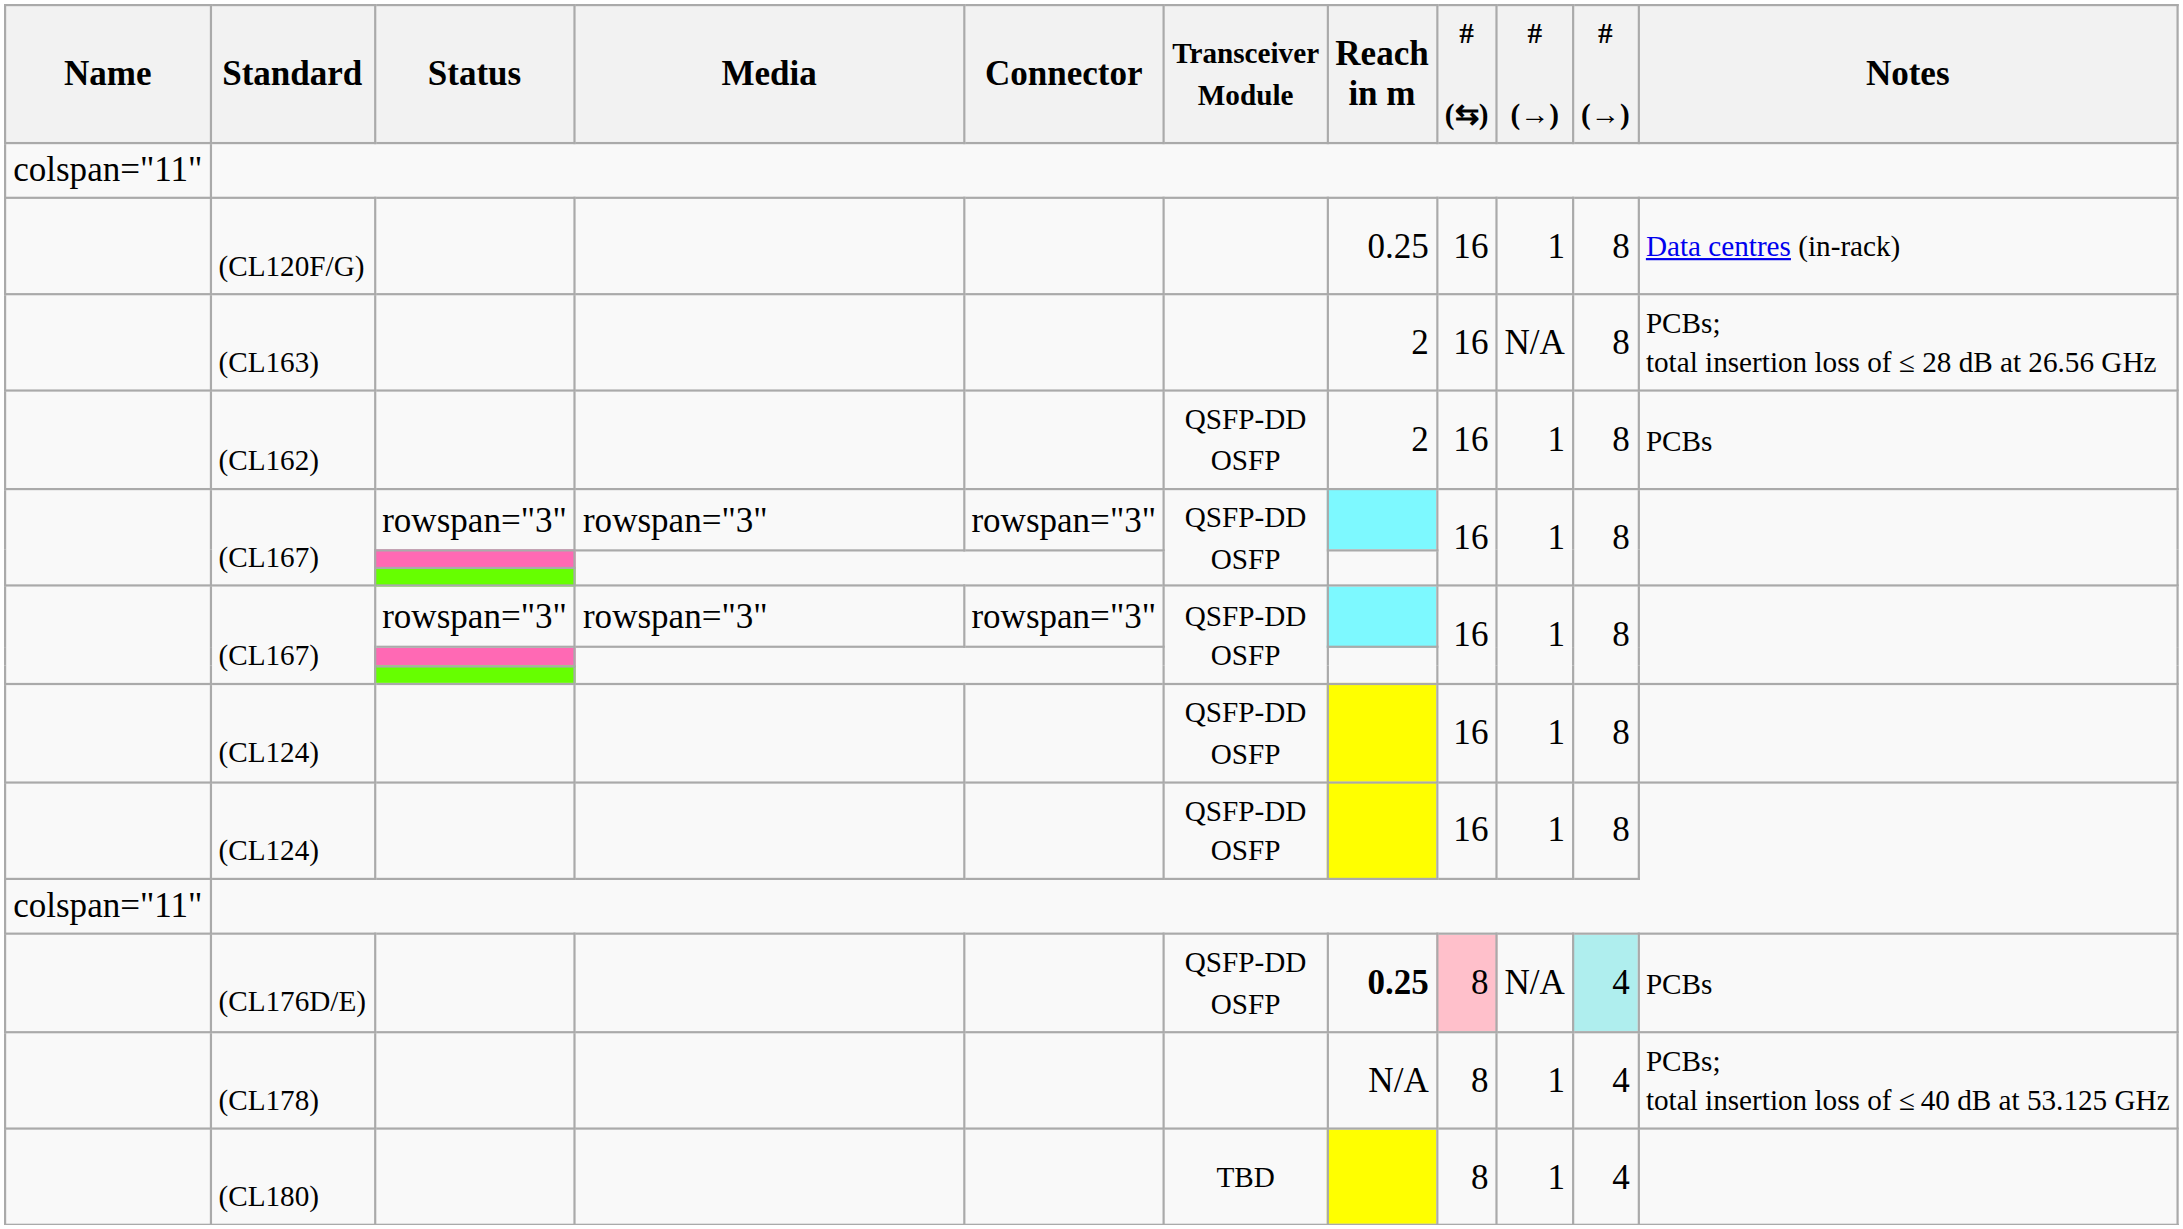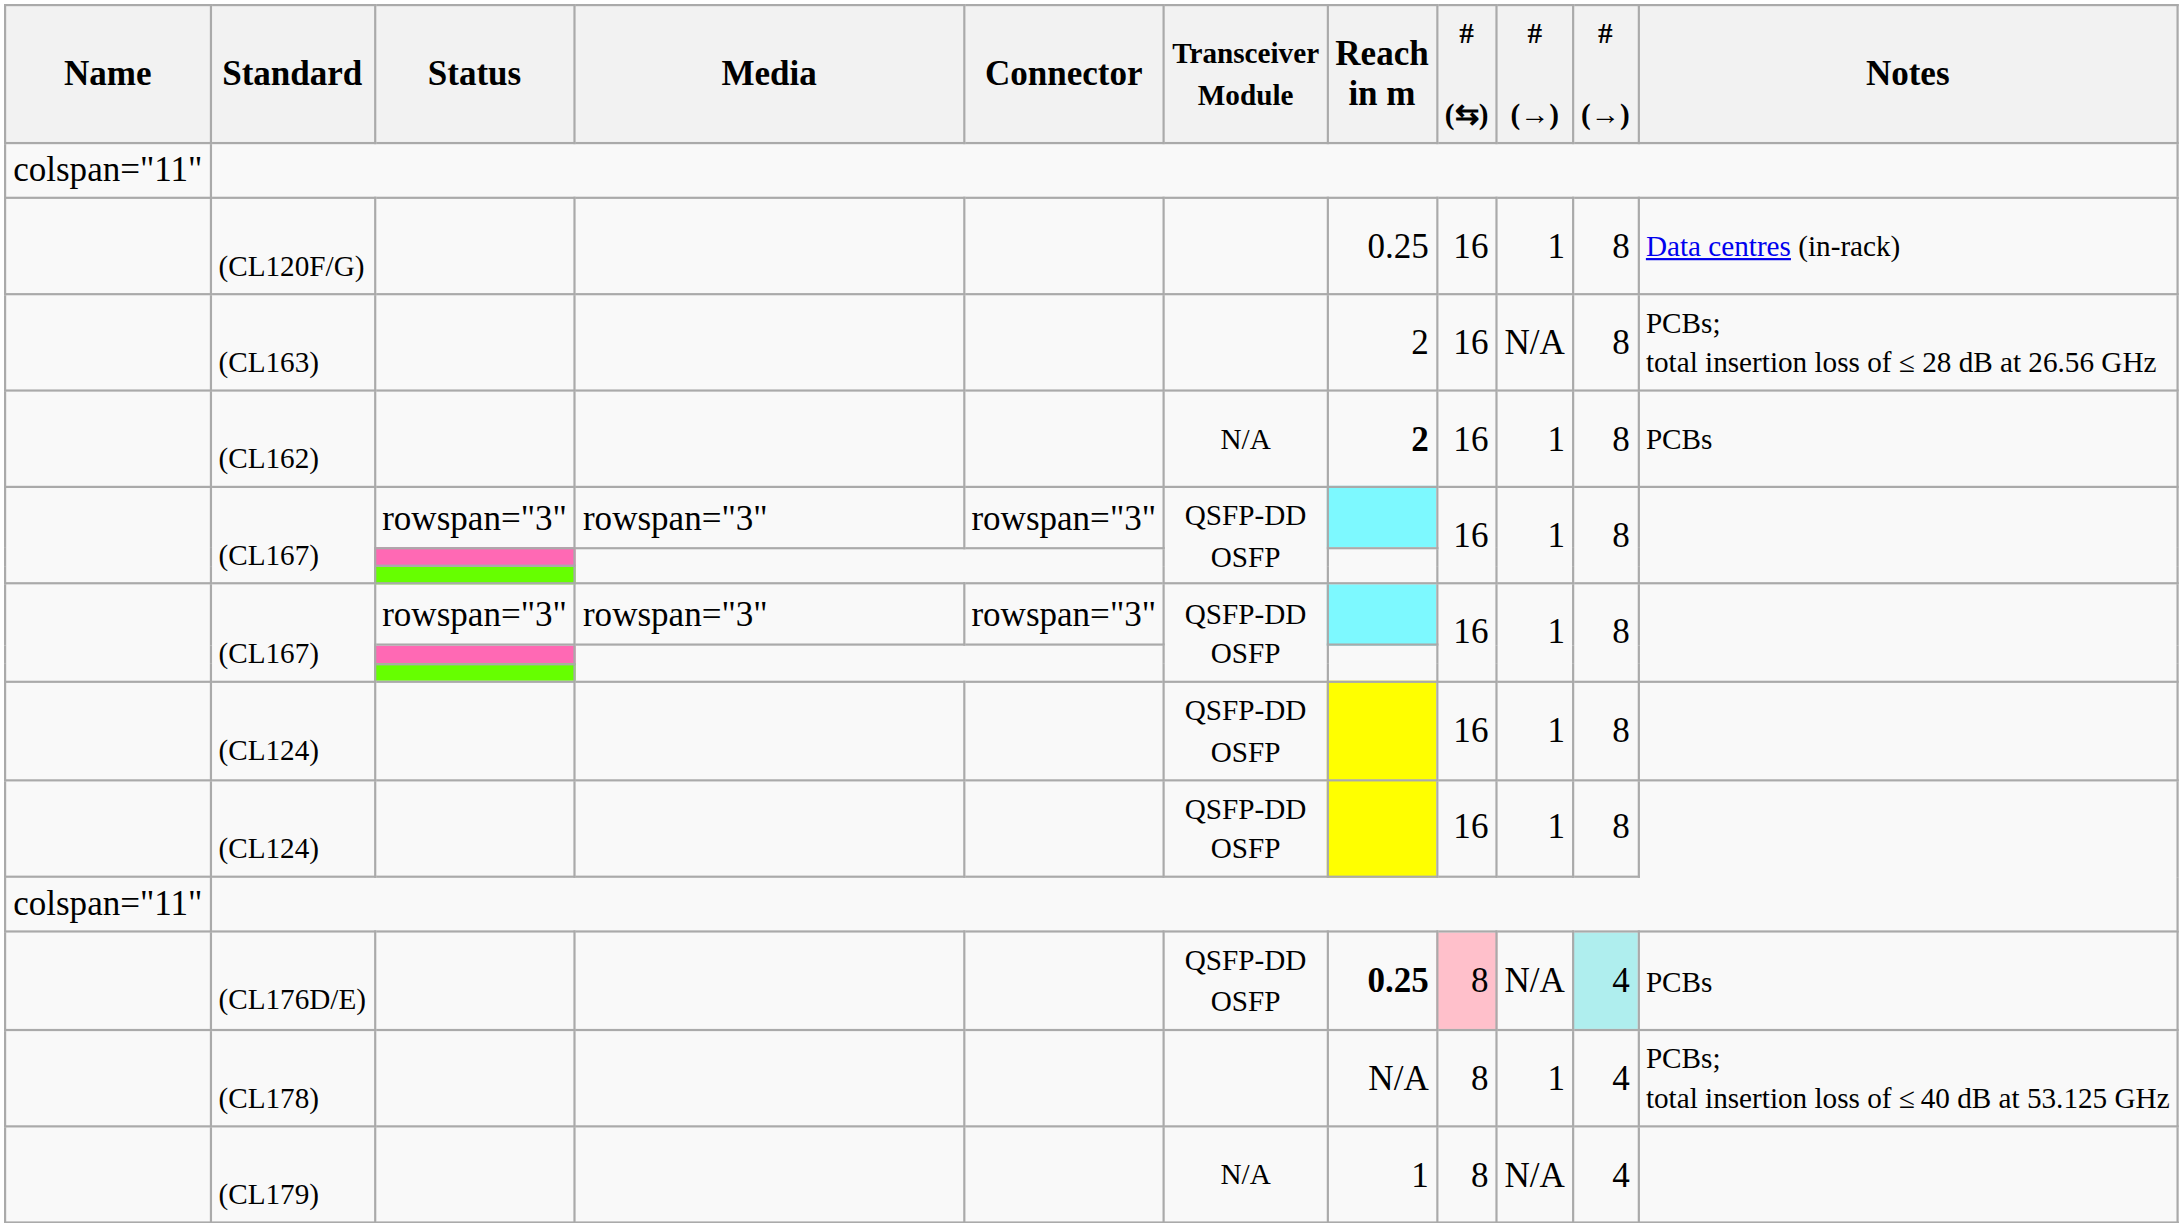(1246, 440) QSFP-DD OSFP -> (1246, 439) N/A
(1420, 439) normal -> (1420, 438) bold
+ row: (269, 1194)
- row: (269, 1196)
